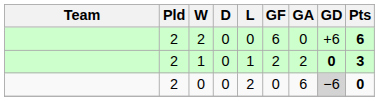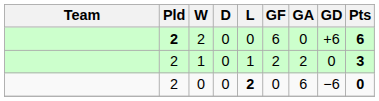(174, 38) normal -> (174, 38) bold
(332, 61) bold -> (332, 61) normal
(250, 84) normal -> (250, 84) bold
(332, 84) lightgrey background -> (332, 84) no background
